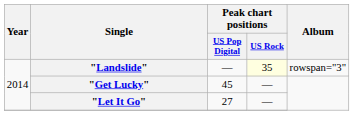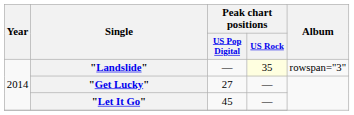(227, 84) 45 -> (227, 84) 27
(227, 101) 27 -> (227, 101) 45
